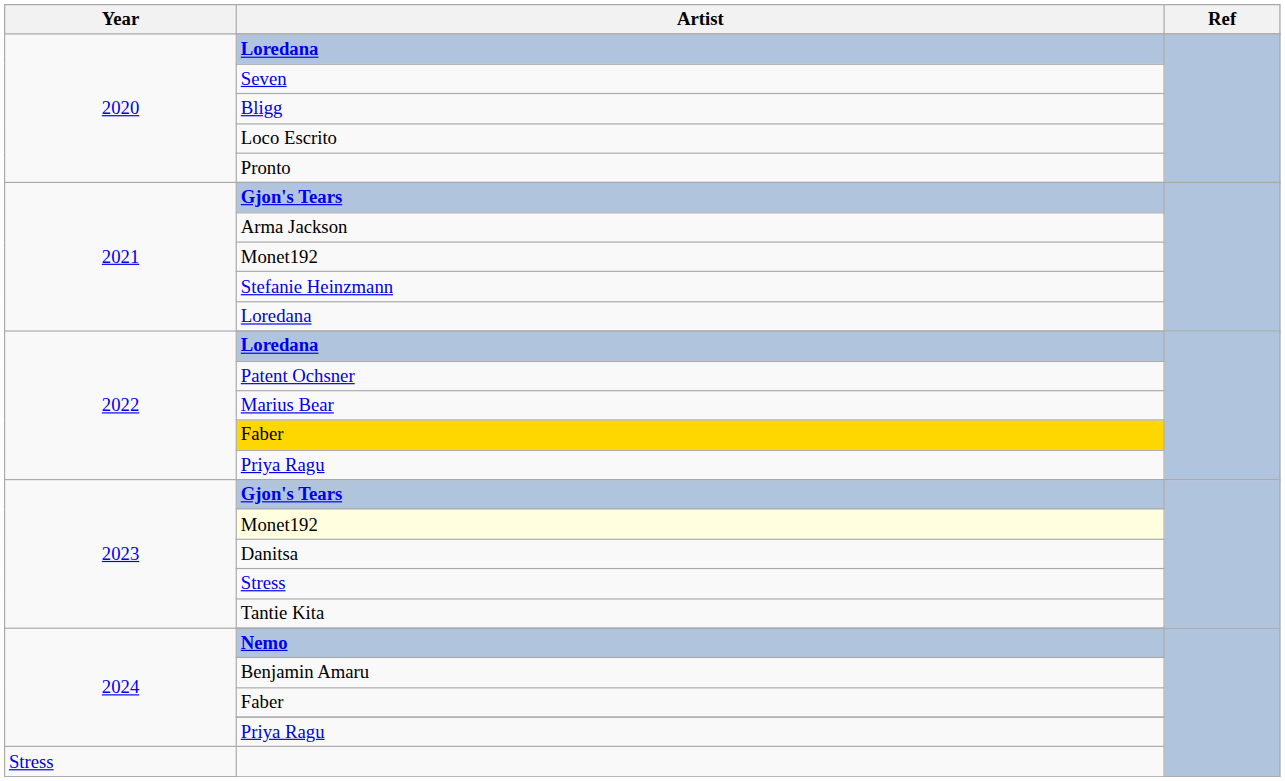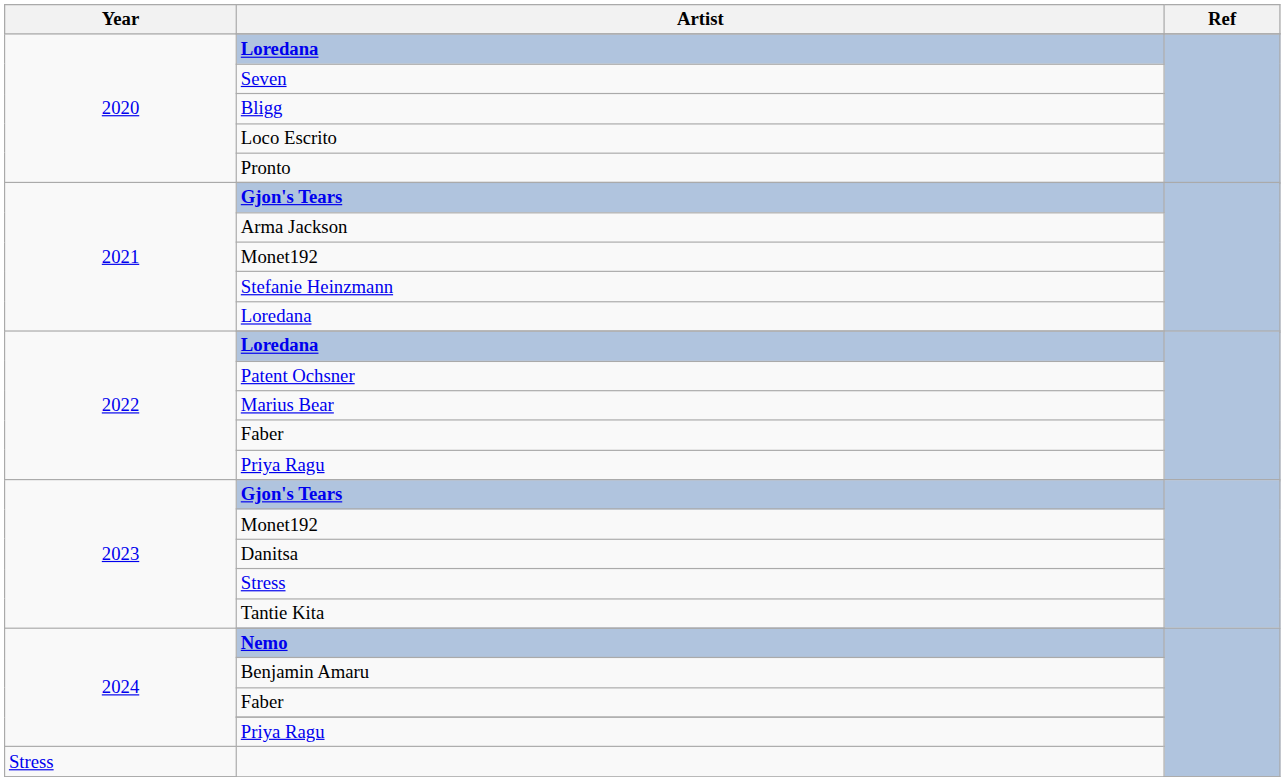(262, 434) gold background -> (262, 434) no background
(279, 524) lightyellow background -> (279, 524) no background
